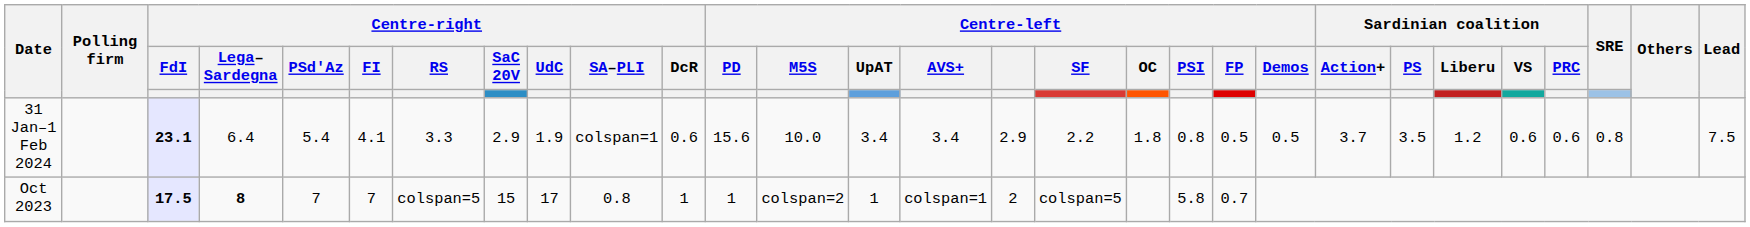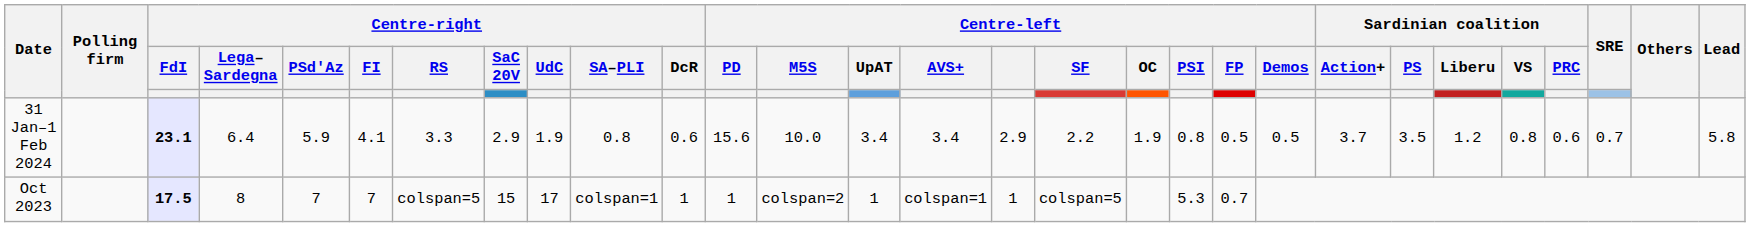(316, 137) 5.4 -> (316, 137) 5.9
(617, 137) colspan=1 -> (617, 137) 0.8
(1148, 137) 1.8 -> (1148, 137) 1.9
(1523, 137) 0.6 -> (1523, 137) 0.8
(1610, 137) 0.8 -> (1610, 137) 0.7
(1722, 137) 7.5 -> (1722, 137) 5.8
(241, 199) bold -> (241, 199) normal
(617, 199) 0.8 -> (617, 199) colspan=1
(1013, 199) 2 -> (1013, 199) 1
(1191, 199) 5.8 -> (1191, 199) 5.3
